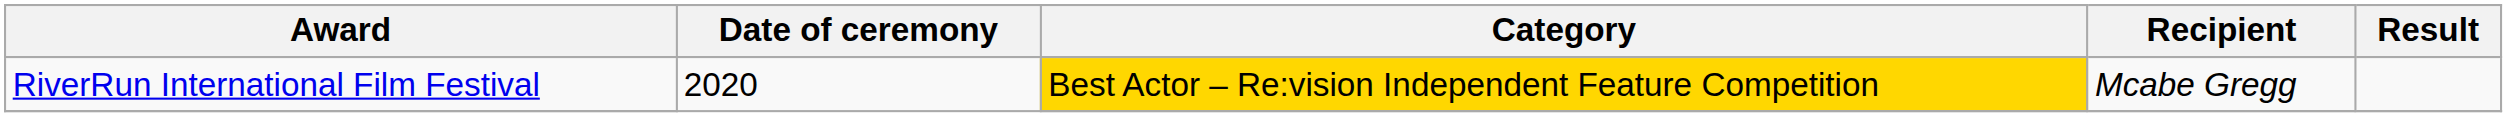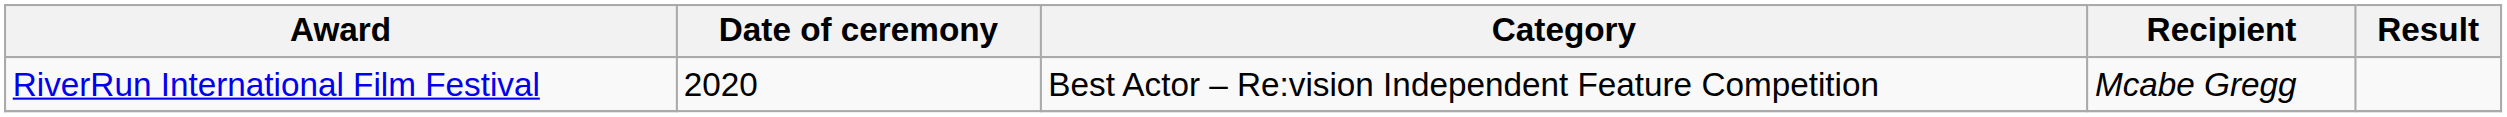(1464, 83) gold background -> (1464, 83) no background
